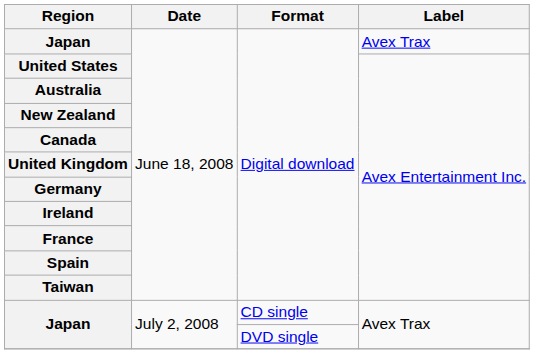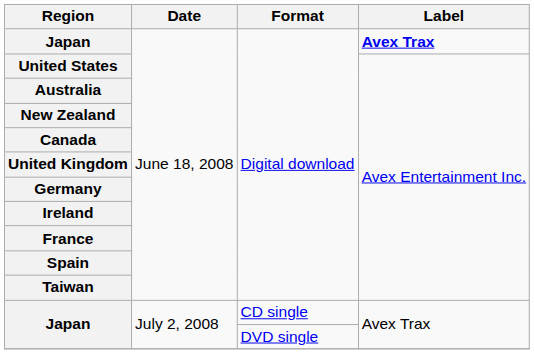(396, 41) normal -> (398, 41) bold
